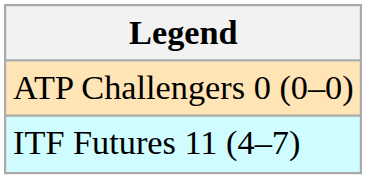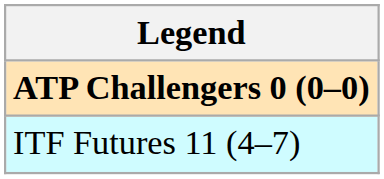(183, 87) normal -> (191, 87) bold
